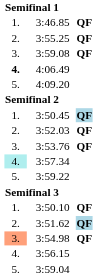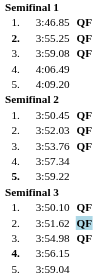(16, 38) normal -> (16, 38) bold
(16, 69) bold -> (16, 69) normal
(84, 115) lightblue background -> (84, 115) no background
(16, 161) paleturquoise background -> (16, 161) no background
(16, 176) normal -> (16, 176) bold
(16, 238) lightsalmon background -> (16, 238) no background
(16, 253) normal -> (16, 253) bold
